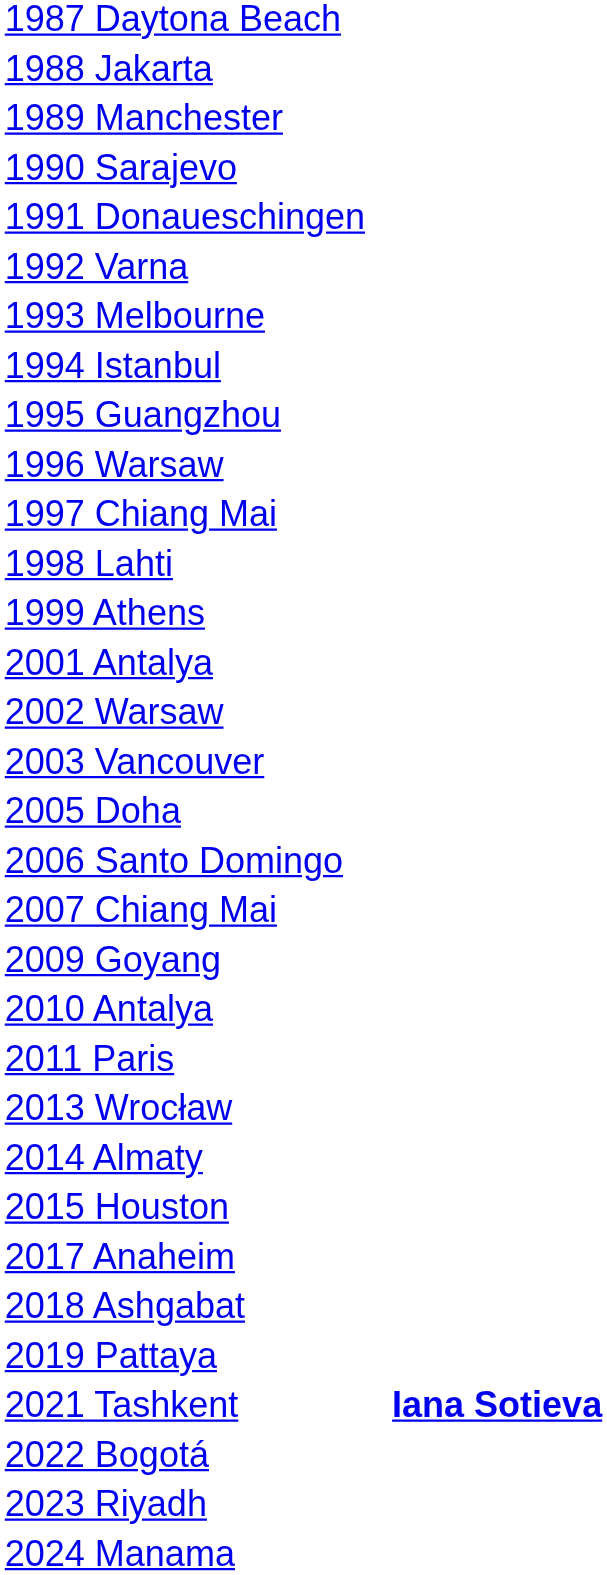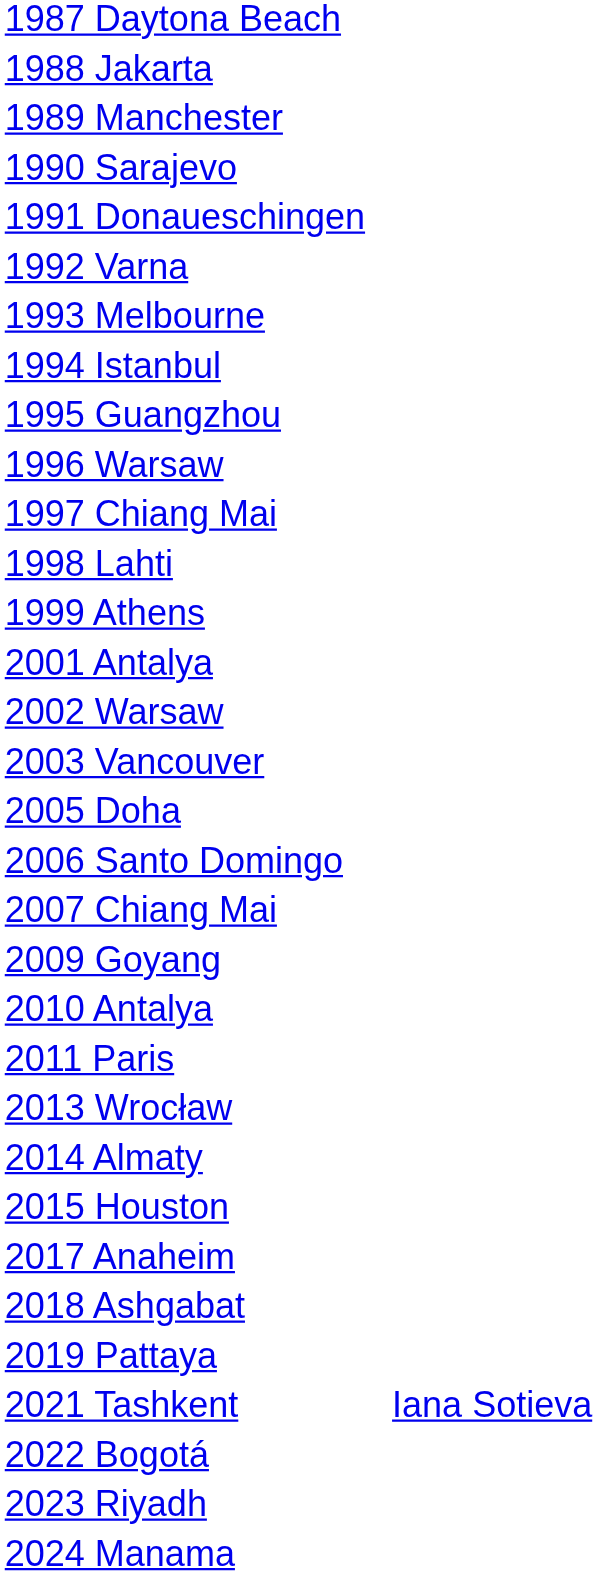(497, 1405) bold -> (492, 1405) normal
